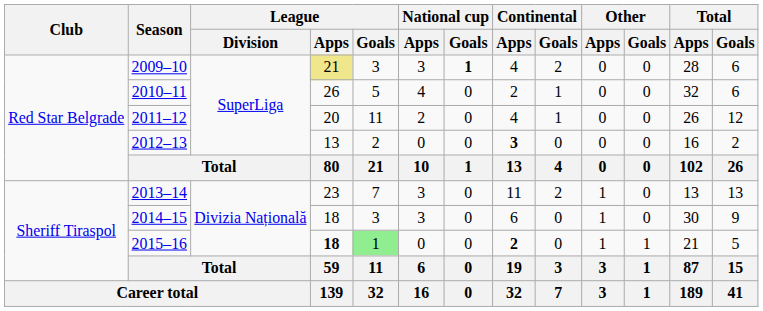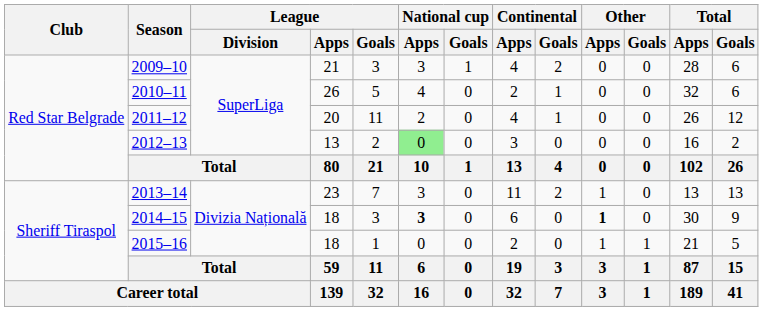(331, 67) khaki background -> (331, 67) no background
(468, 67) bold -> (468, 67) normal
(421, 142) no background -> (421, 142) lightgreen background
(514, 142) bold -> (514, 142) normal
(421, 218) normal -> (421, 218) bold
(603, 218) normal -> (603, 218) bold
(331, 243) bold -> (331, 243) normal
(376, 243) lightgreen background -> (376, 243) no background
(514, 243) bold -> (514, 243) normal
